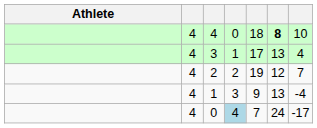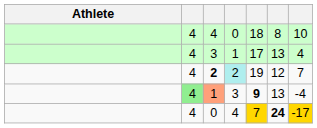(278, 34) bold -> (278, 34) normal
(214, 73) normal -> (214, 73) bold
(235, 73) no background -> (235, 73) paleturquoise background
(192, 93) no background -> (192, 93) lightgreen background
(214, 93) no background -> (214, 93) lightsalmon background
(256, 93) normal -> (256, 93) bold
(235, 113) lightblue background -> (235, 113) no background
(256, 113) no background -> (256, 113) gold background
(278, 113) normal -> (278, 113) bold
(300, 113) no background -> (300, 113) gold background
